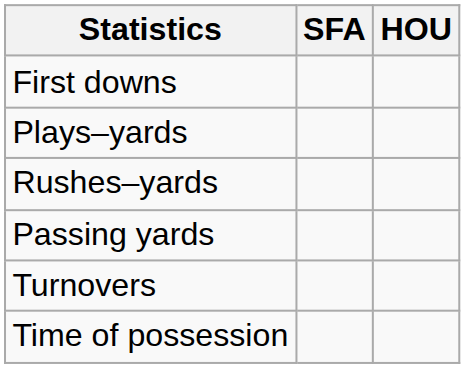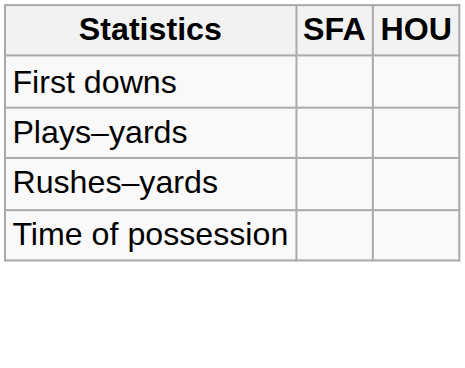- row: (113, 234)
- row: (84, 285)
